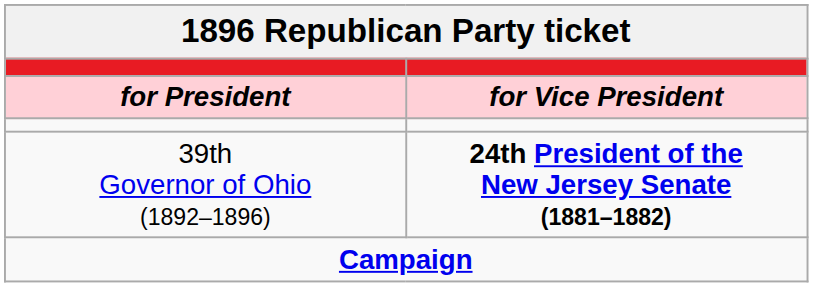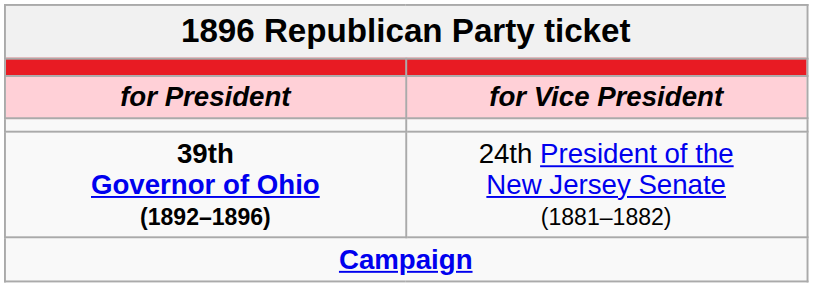(205, 185) normal -> (205, 185) bold
(606, 185) bold -> (606, 185) normal
